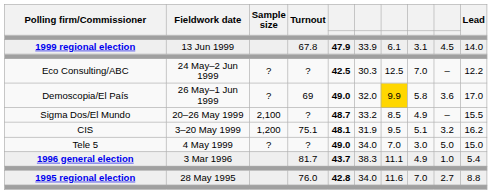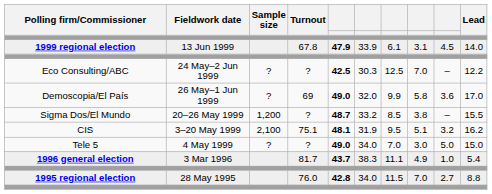(394, 95) gold background -> (394, 95) no background
(269, 115) 2,100 -> (269, 115) 1,200
(421, 115) 4.9 -> (421, 115) 3.8
(269, 130) 1,200 -> (269, 130) 2,100
(394, 178) 11.6 -> (394, 178) 11.5
